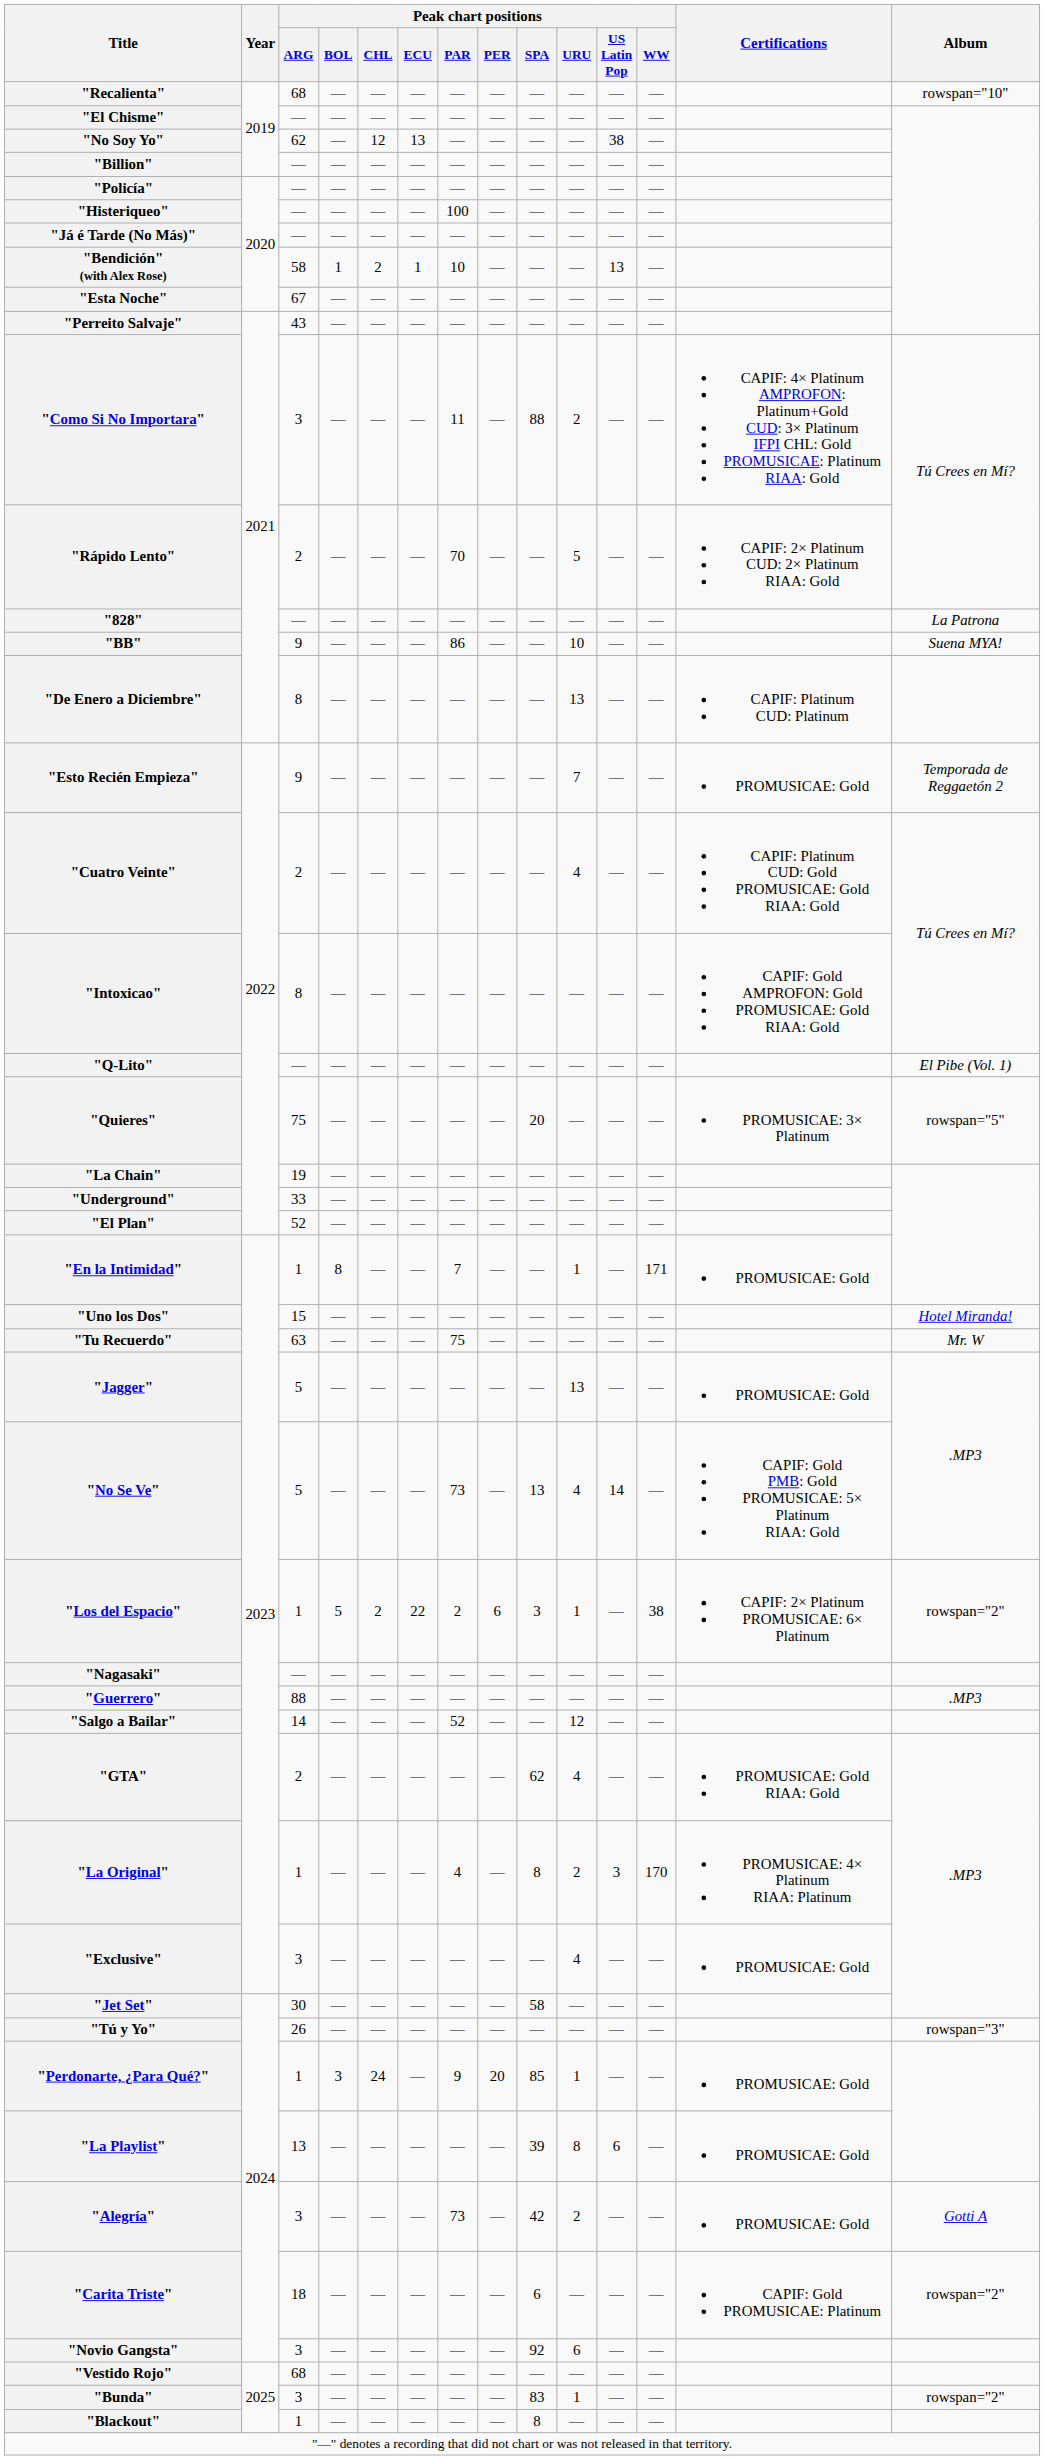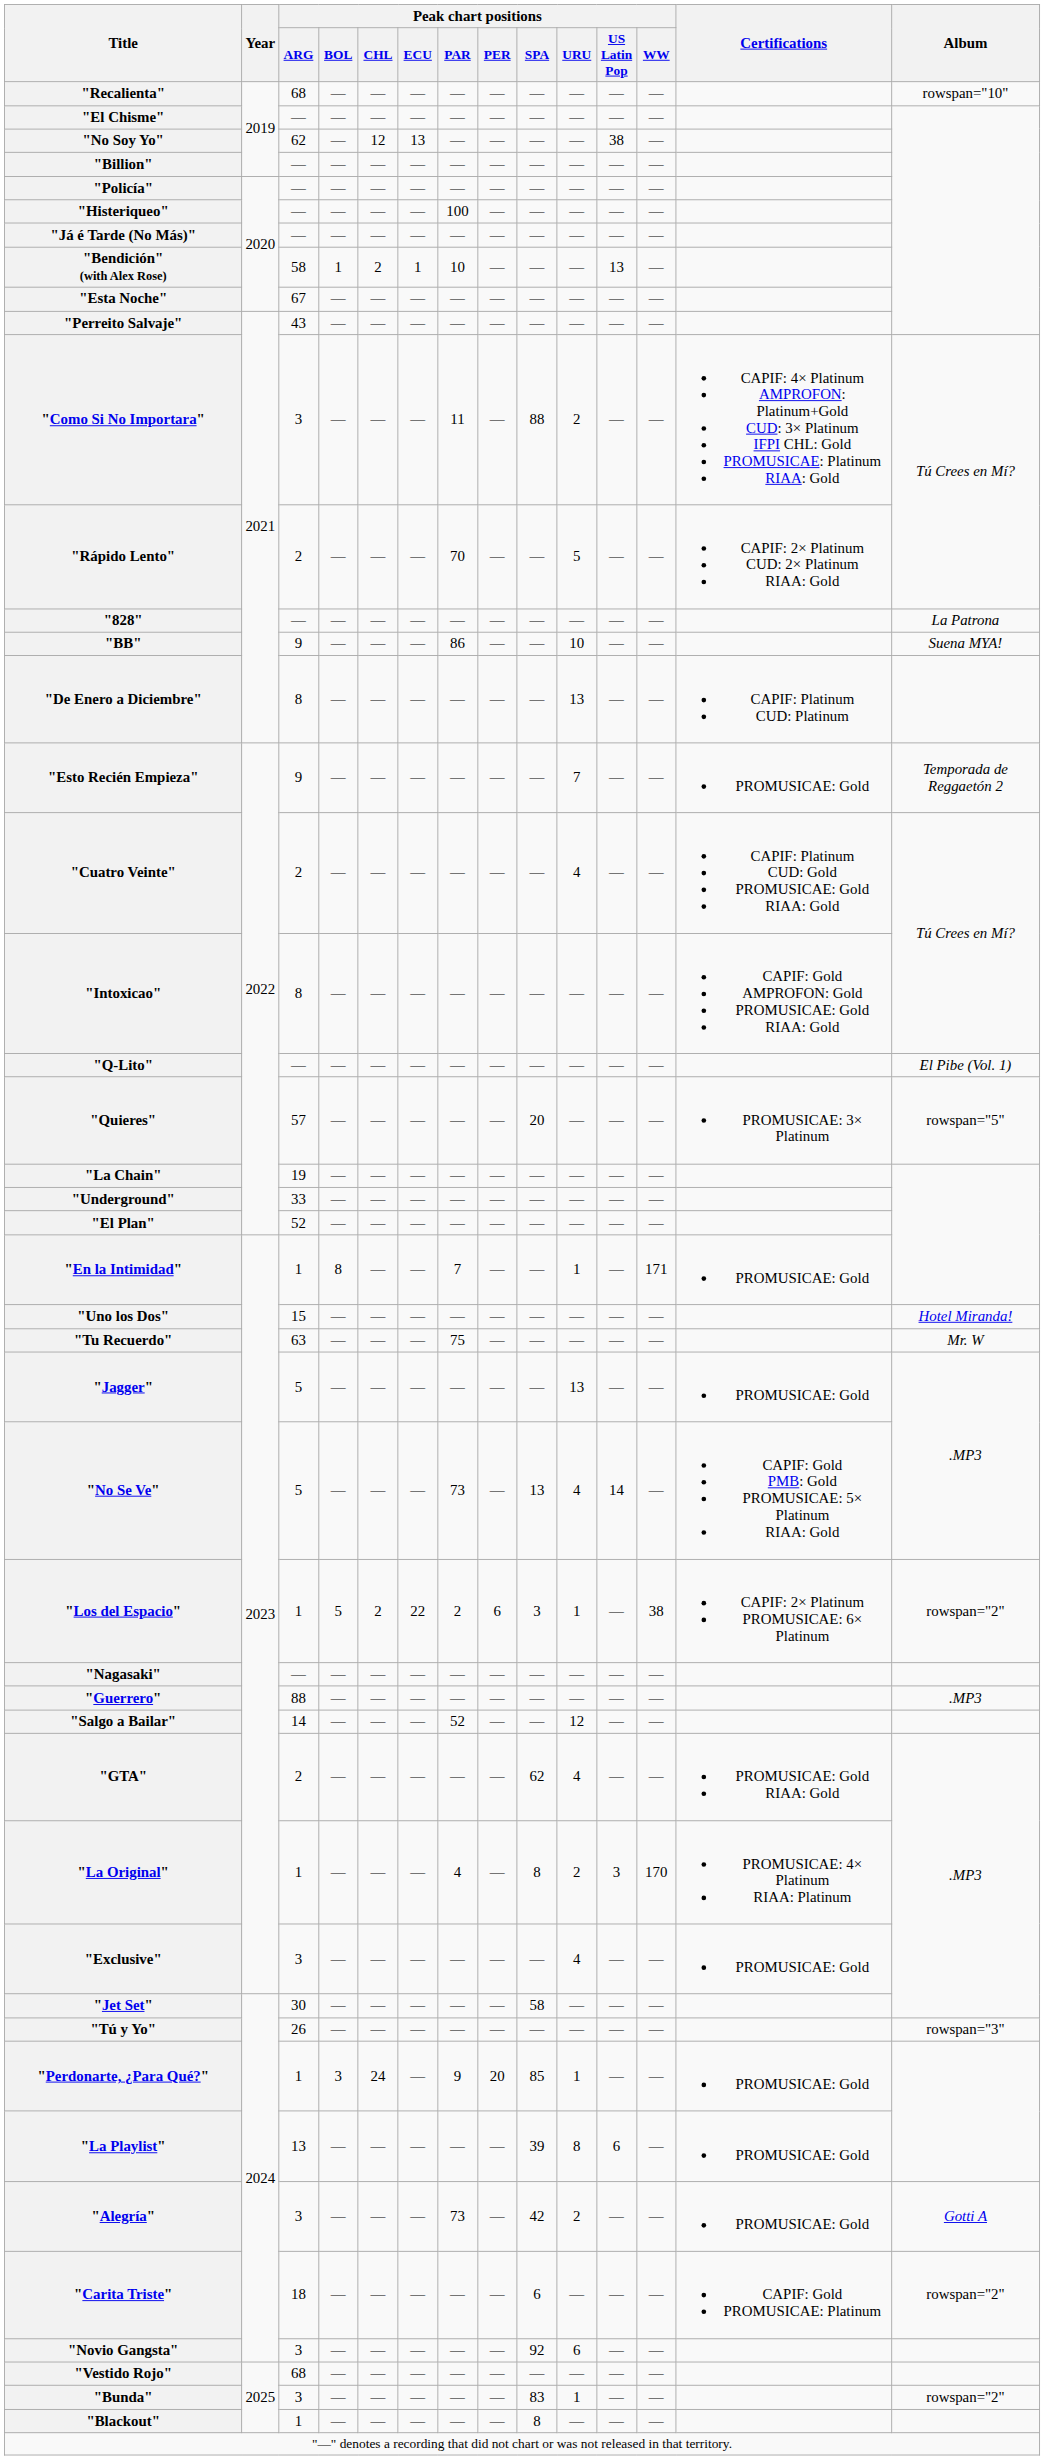(298, 1120) 75 -> (298, 1120) 57
